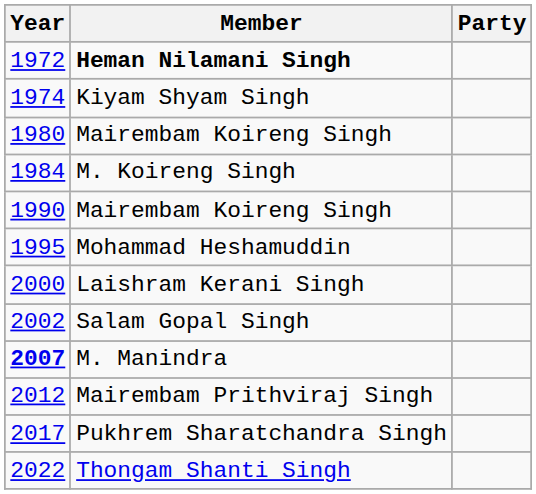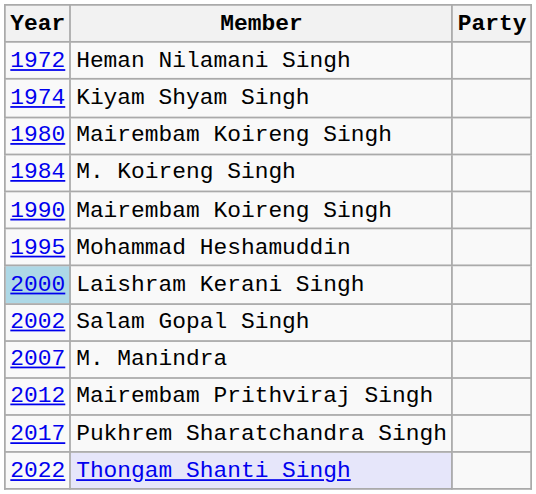(213, 61) bold -> (213, 61) normal
(38, 285) no background -> (38, 285) lightblue background
(38, 359) bold -> (38, 359) normal
(213, 471) no background -> (213, 471) lavender background
